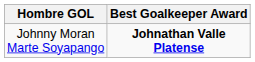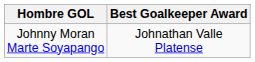(179, 40) bold -> (179, 40) normal
